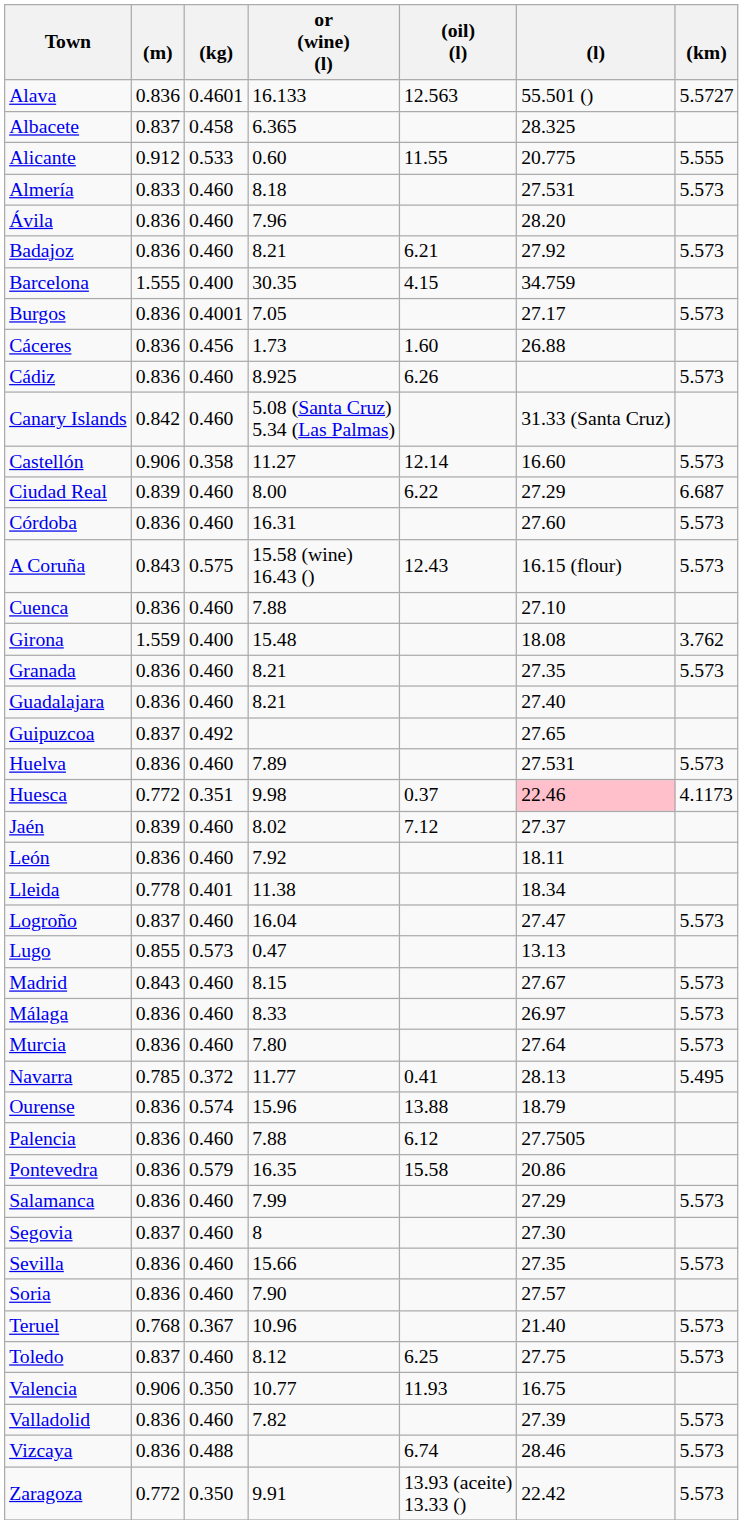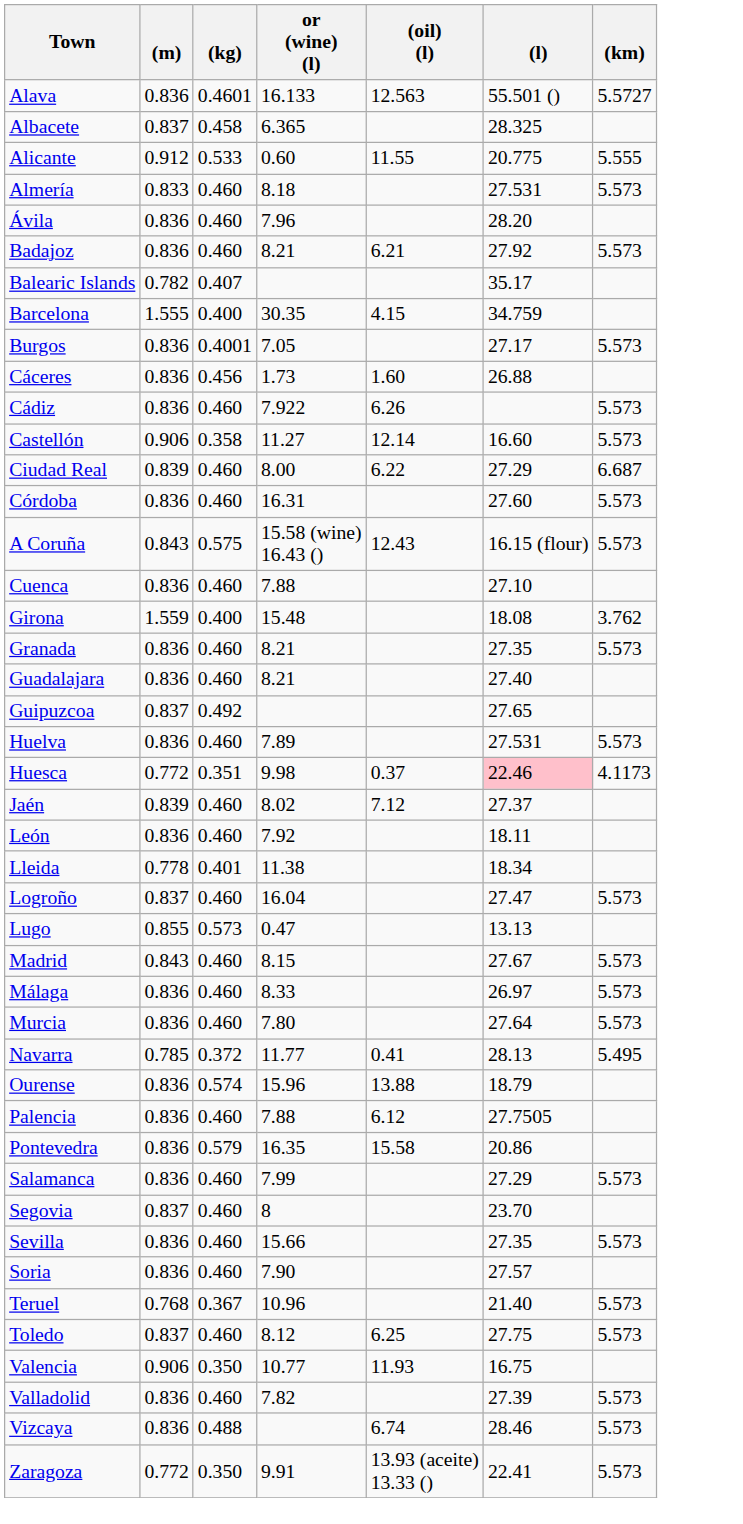+ row: (72, 282)
(274, 376) 8.925 -> (283, 407) 7.922
- row: (68, 418)
(543, 1232) 27.30 -> (510, 1210) 23.70
(543, 1493) 22.42 -> (510, 1470) 22.41
